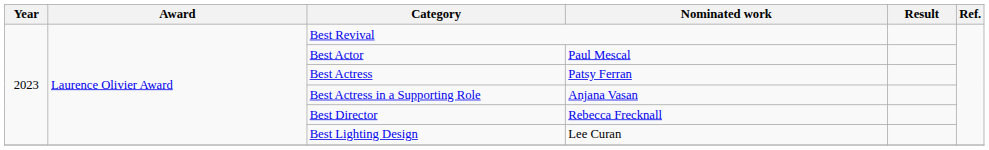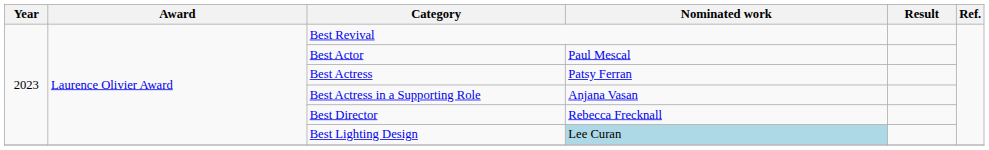(595, 134) no background -> (595, 134) lightblue background
